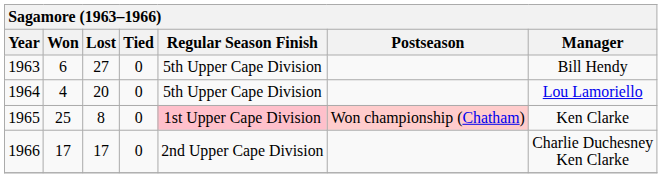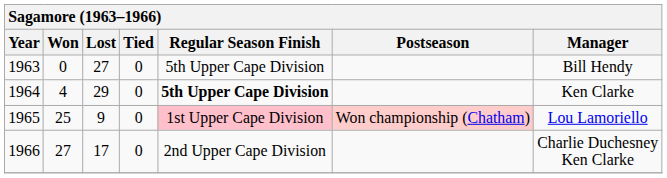(63, 67) 6 -> (63, 67) 0
(101, 92) 20 -> (101, 92) 29
(242, 92) normal -> (245, 92) bold
(593, 92) Lou Lamoriello -> (598, 92) Ken Clarke
(101, 117) 8 -> (101, 117) 9
(593, 117) Ken Clarke -> (598, 117) Lou Lamoriello
(63, 151) 17 -> (63, 151) 27
